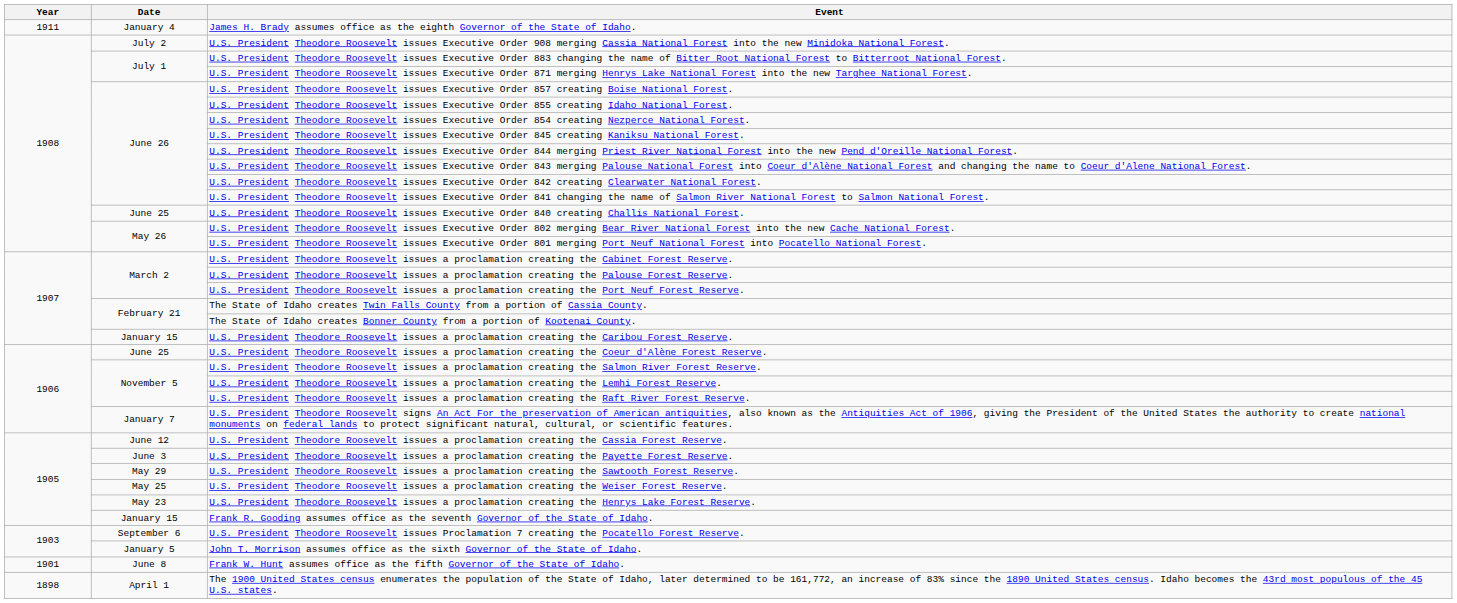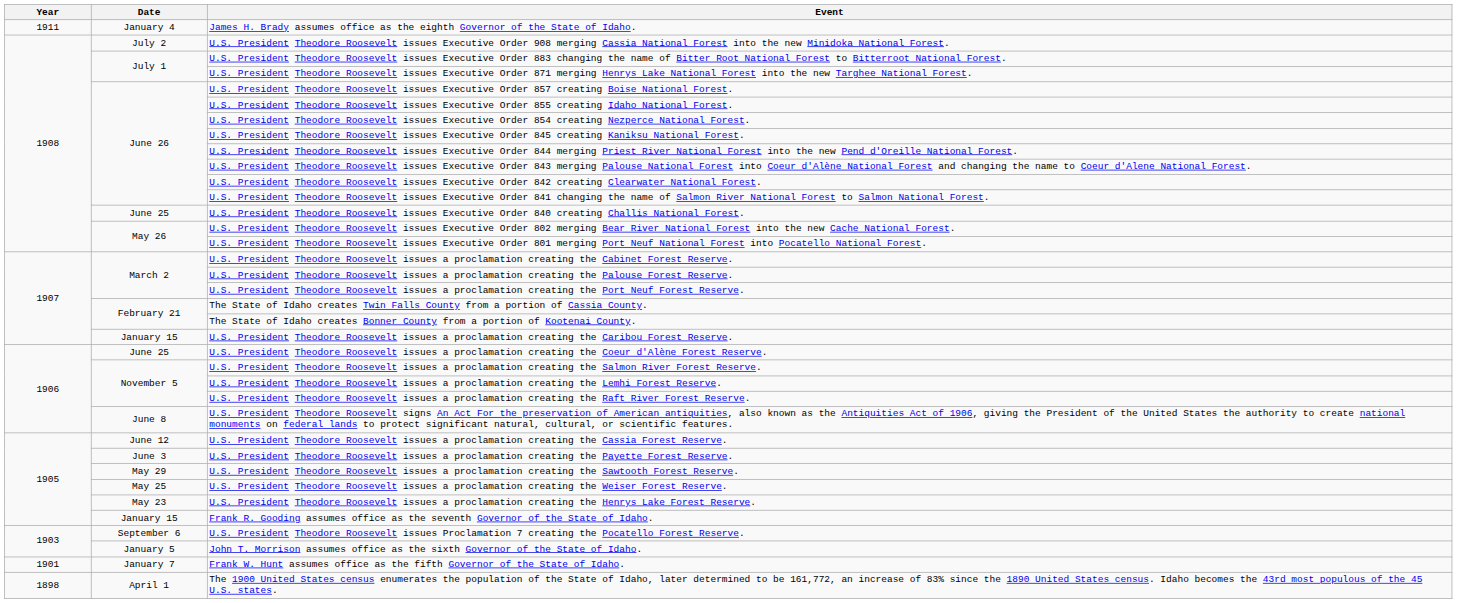(149, 420) January 7 -> (149, 420) June 8
(149, 564) June 8 -> (149, 564) January 7
